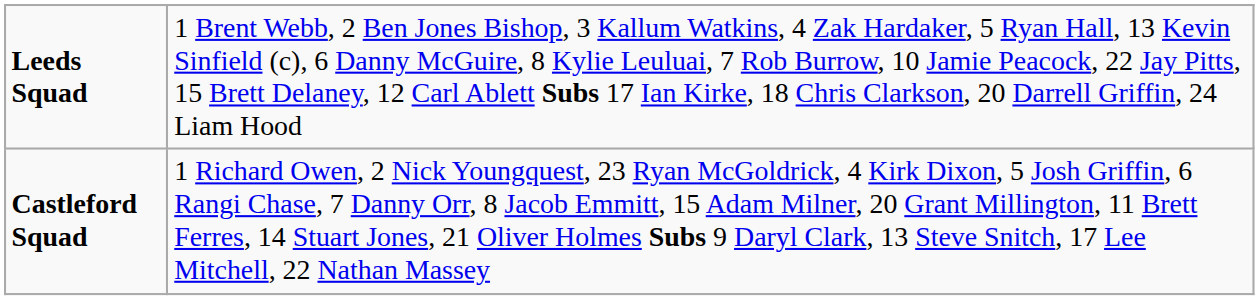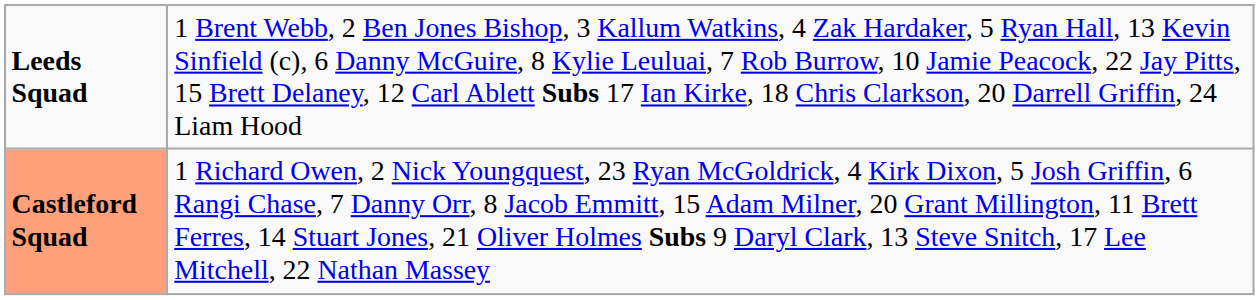(74, 220) no background -> (74, 220) lightsalmon background
